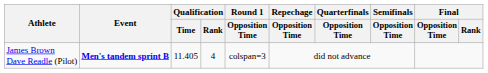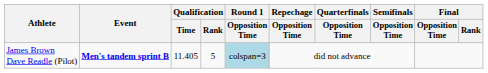(213, 56) 4 -> (213, 56) 5
(247, 56) no background -> (247, 56) lightblue background
